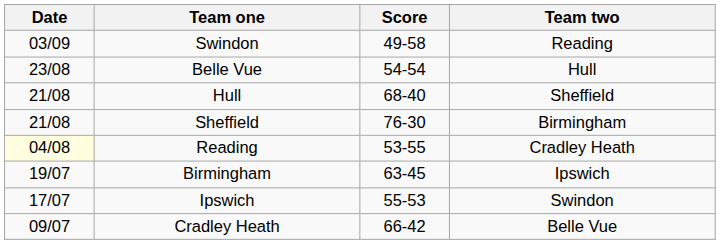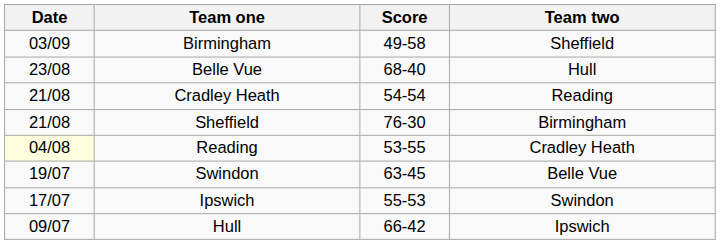(227, 43) Swindon -> (227, 43) Birmingham
(582, 43) Reading -> (582, 43) Sheffield
(405, 69) 54-54 -> (405, 69) 68-40
(227, 95) Hull -> (227, 95) Cradley Heath
(405, 95) 68-40 -> (405, 95) 54-54
(582, 95) Sheffield -> (582, 95) Reading
(227, 174) Birmingham -> (227, 174) Swindon
(582, 174) Ipswich -> (582, 174) Belle Vue
(227, 226) Cradley Heath -> (227, 226) Hull
(582, 226) Belle Vue -> (582, 226) Ipswich
